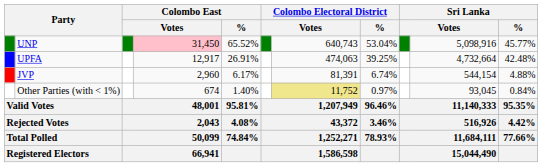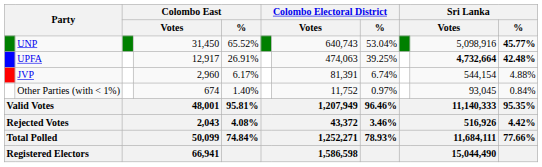(206, 43) pink background -> (206, 43) no background
(520, 43) normal -> (519, 43) bold
(476, 59) normal -> (476, 59) bold
(520, 59) normal -> (519, 59) bold
(344, 91) khaki background -> (344, 91) no background
